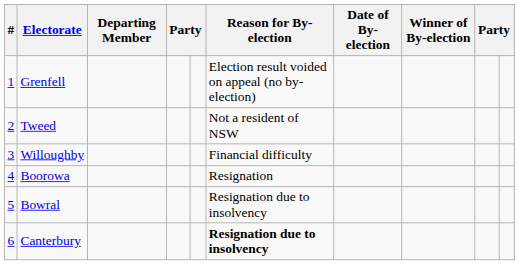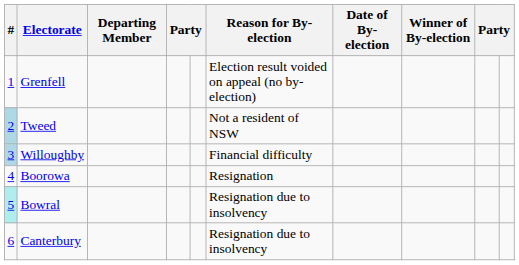(11, 125) no background -> (11, 125) lightblue background
(11, 154) no background -> (11, 154) lightblue background
(11, 204) no background -> (11, 204) paleturquoise background
(262, 241) bold -> (259, 241) normal
